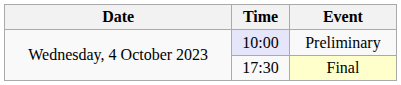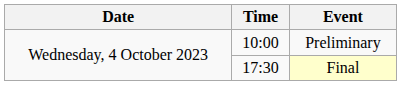(261, 42) lavender background -> (261, 42) no background
